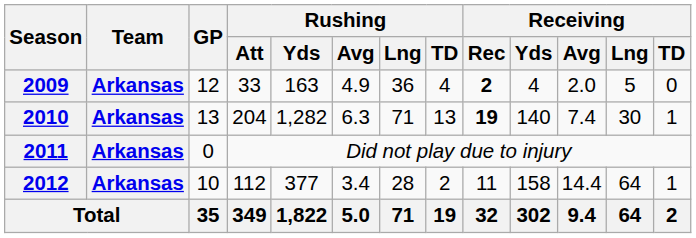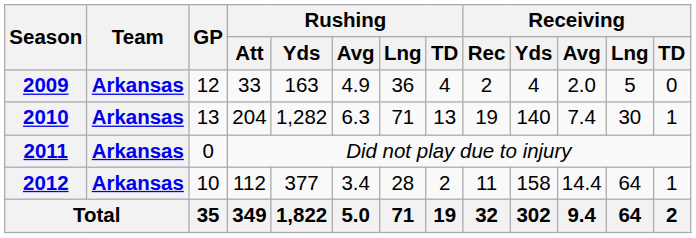(487, 85) bold -> (487, 85) normal
(487, 118) bold -> (487, 118) normal
